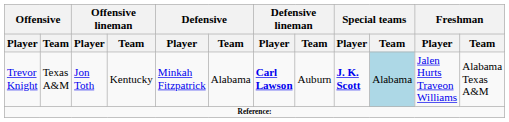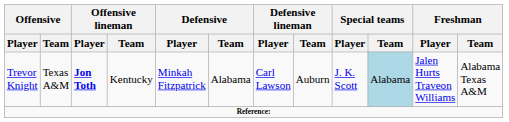(84, 79) normal -> (85, 79) bold
(274, 79) bold -> (273, 79) normal
(348, 79) bold -> (346, 79) normal
